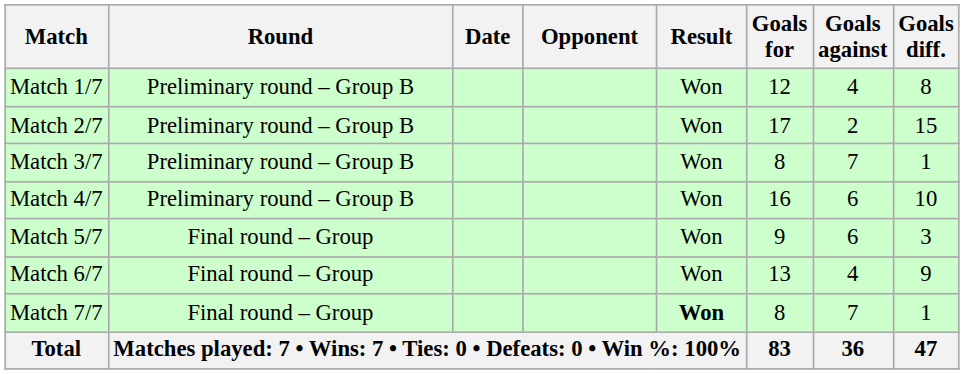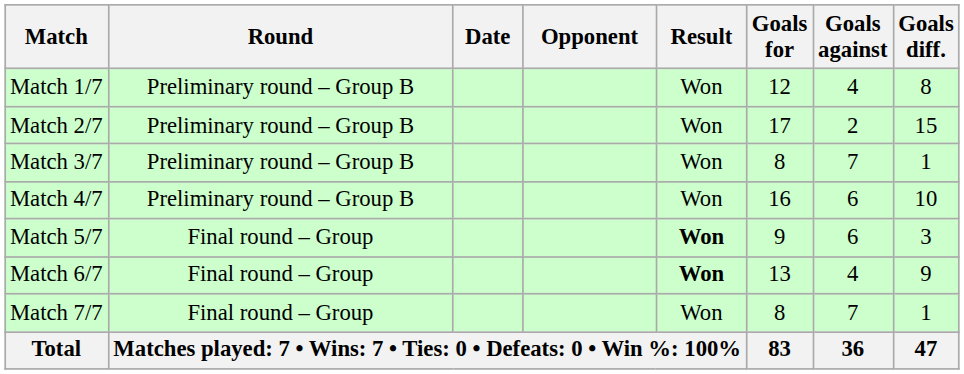(701, 236) normal -> (701, 236) bold
(701, 274) normal -> (701, 274) bold
(701, 311) bold -> (701, 311) normal
